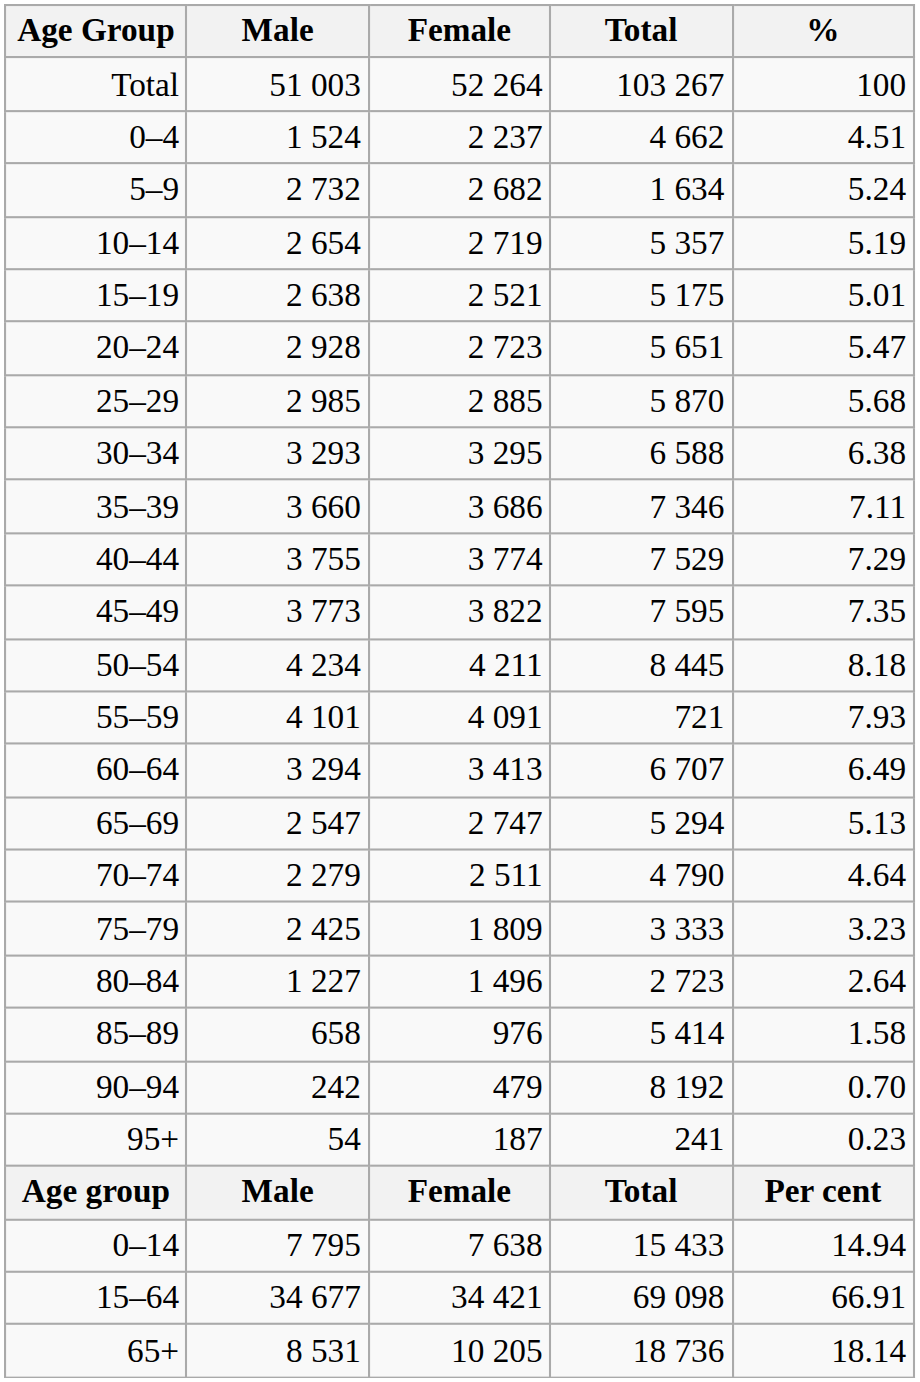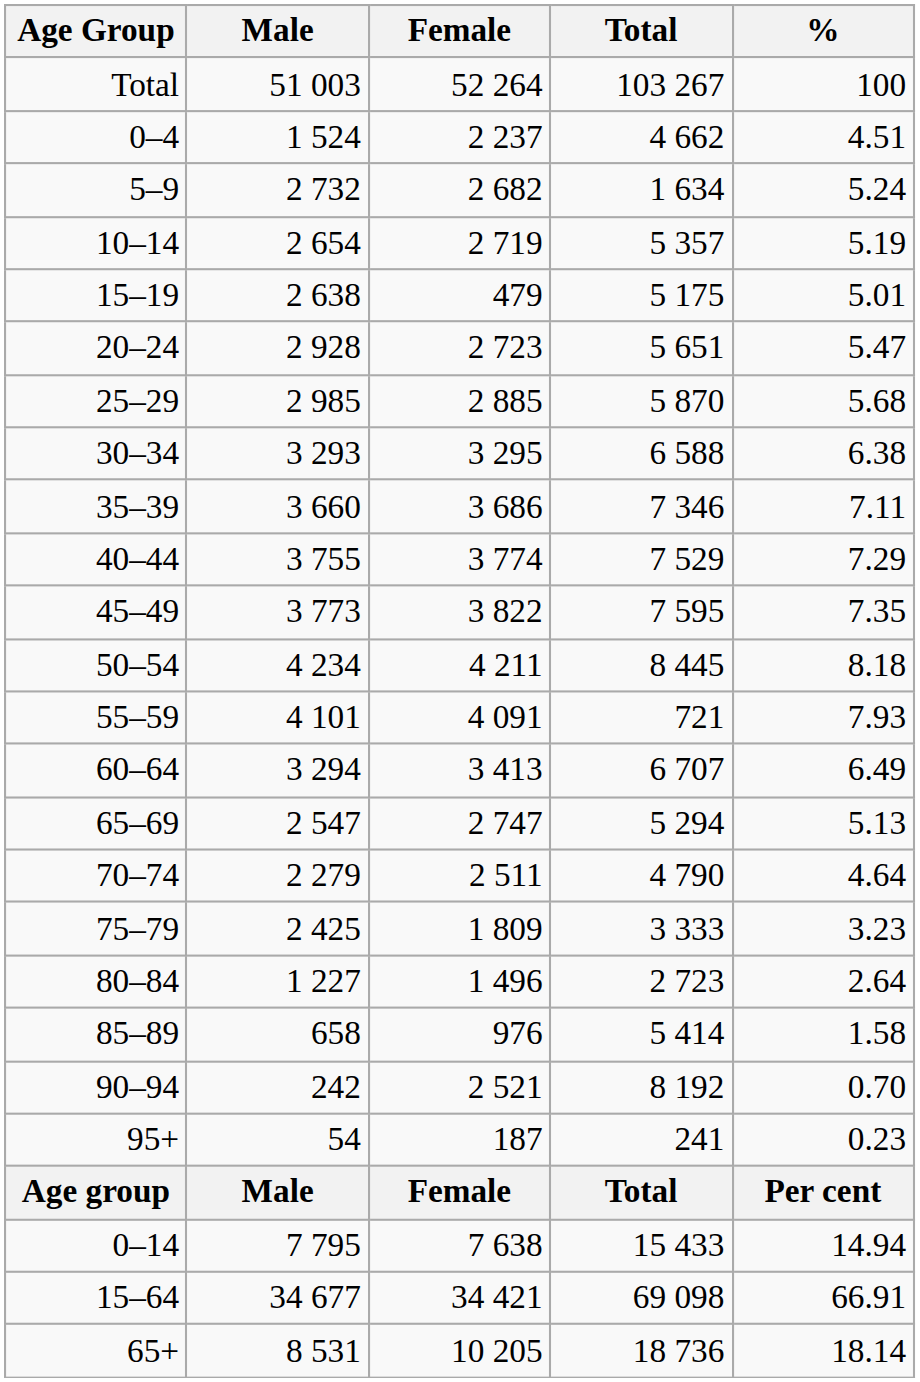(505, 294) 2 521 -> (518, 294) 479
(518, 1086) 479 -> (505, 1086) 2 521
